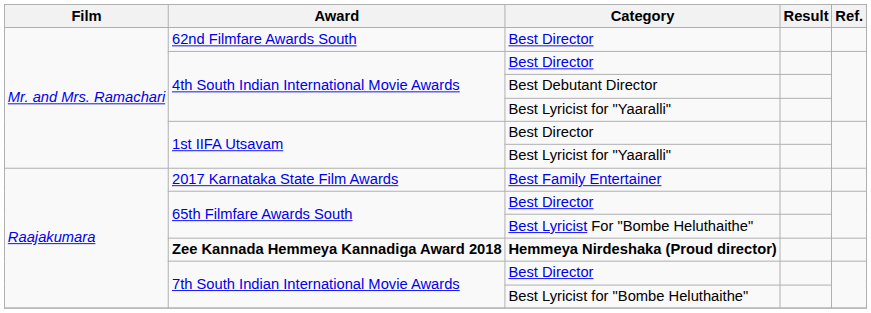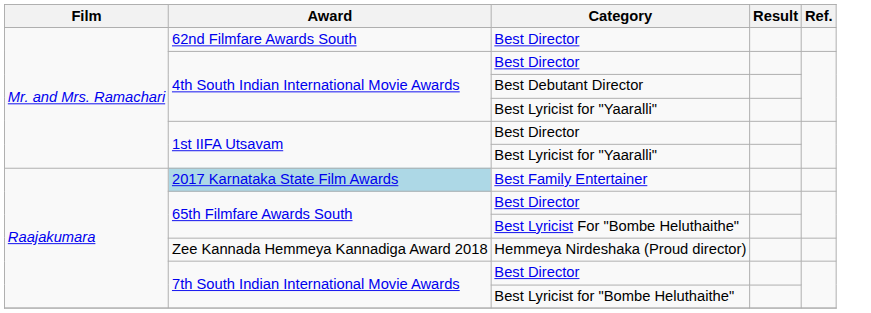(285, 179) no background -> (285, 179) lightblue background
(337, 249) bold -> (330, 249) normal
(643, 249) bold -> (620, 249) normal
